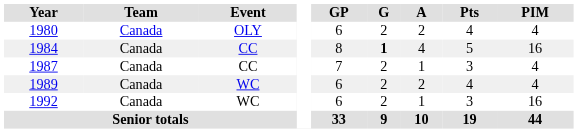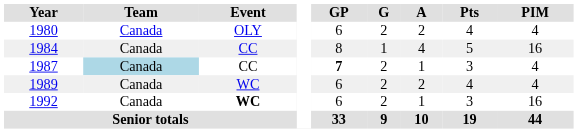(384, 48) bold -> (384, 48) normal
(141, 66) no background -> (141, 66) lightblue background
(339, 66) normal -> (339, 66) bold
(248, 101) normal -> (248, 101) bold
